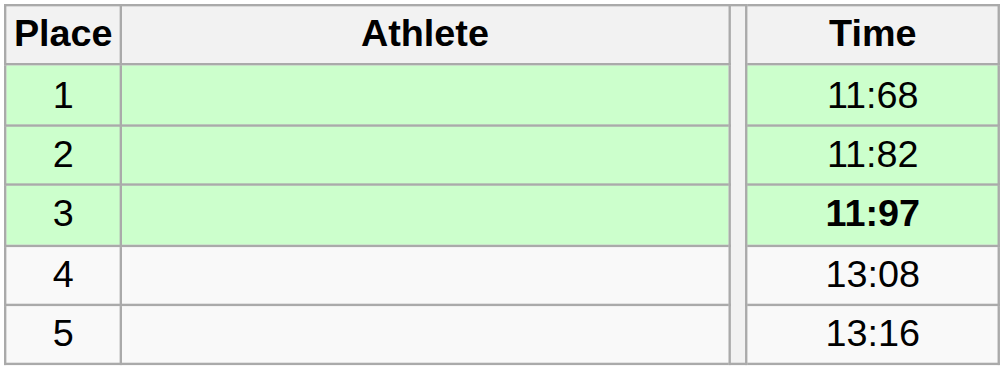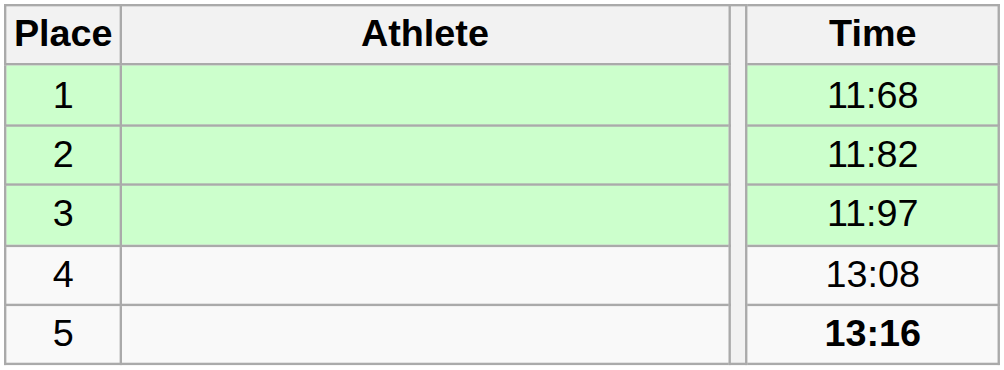(873, 214) bold -> (873, 214) normal
(873, 333) normal -> (873, 333) bold
